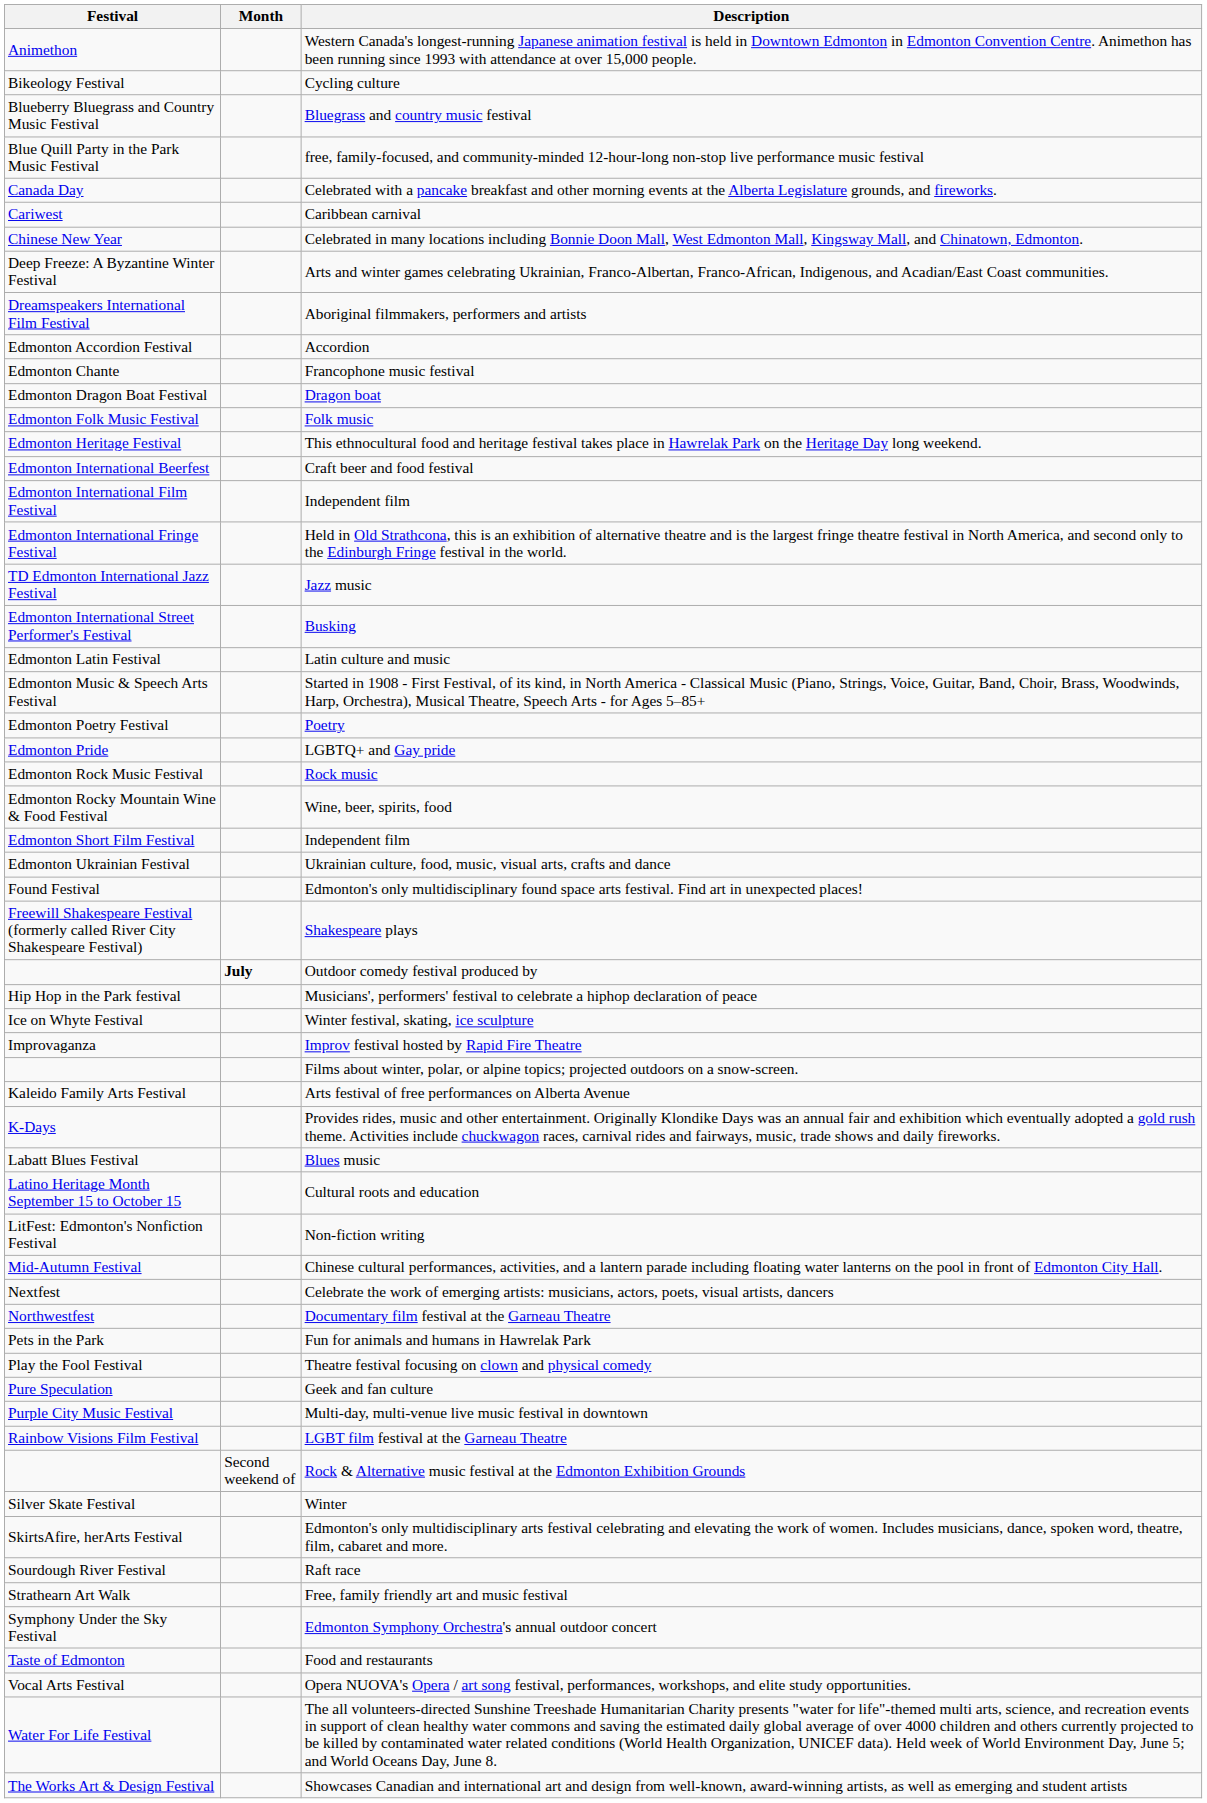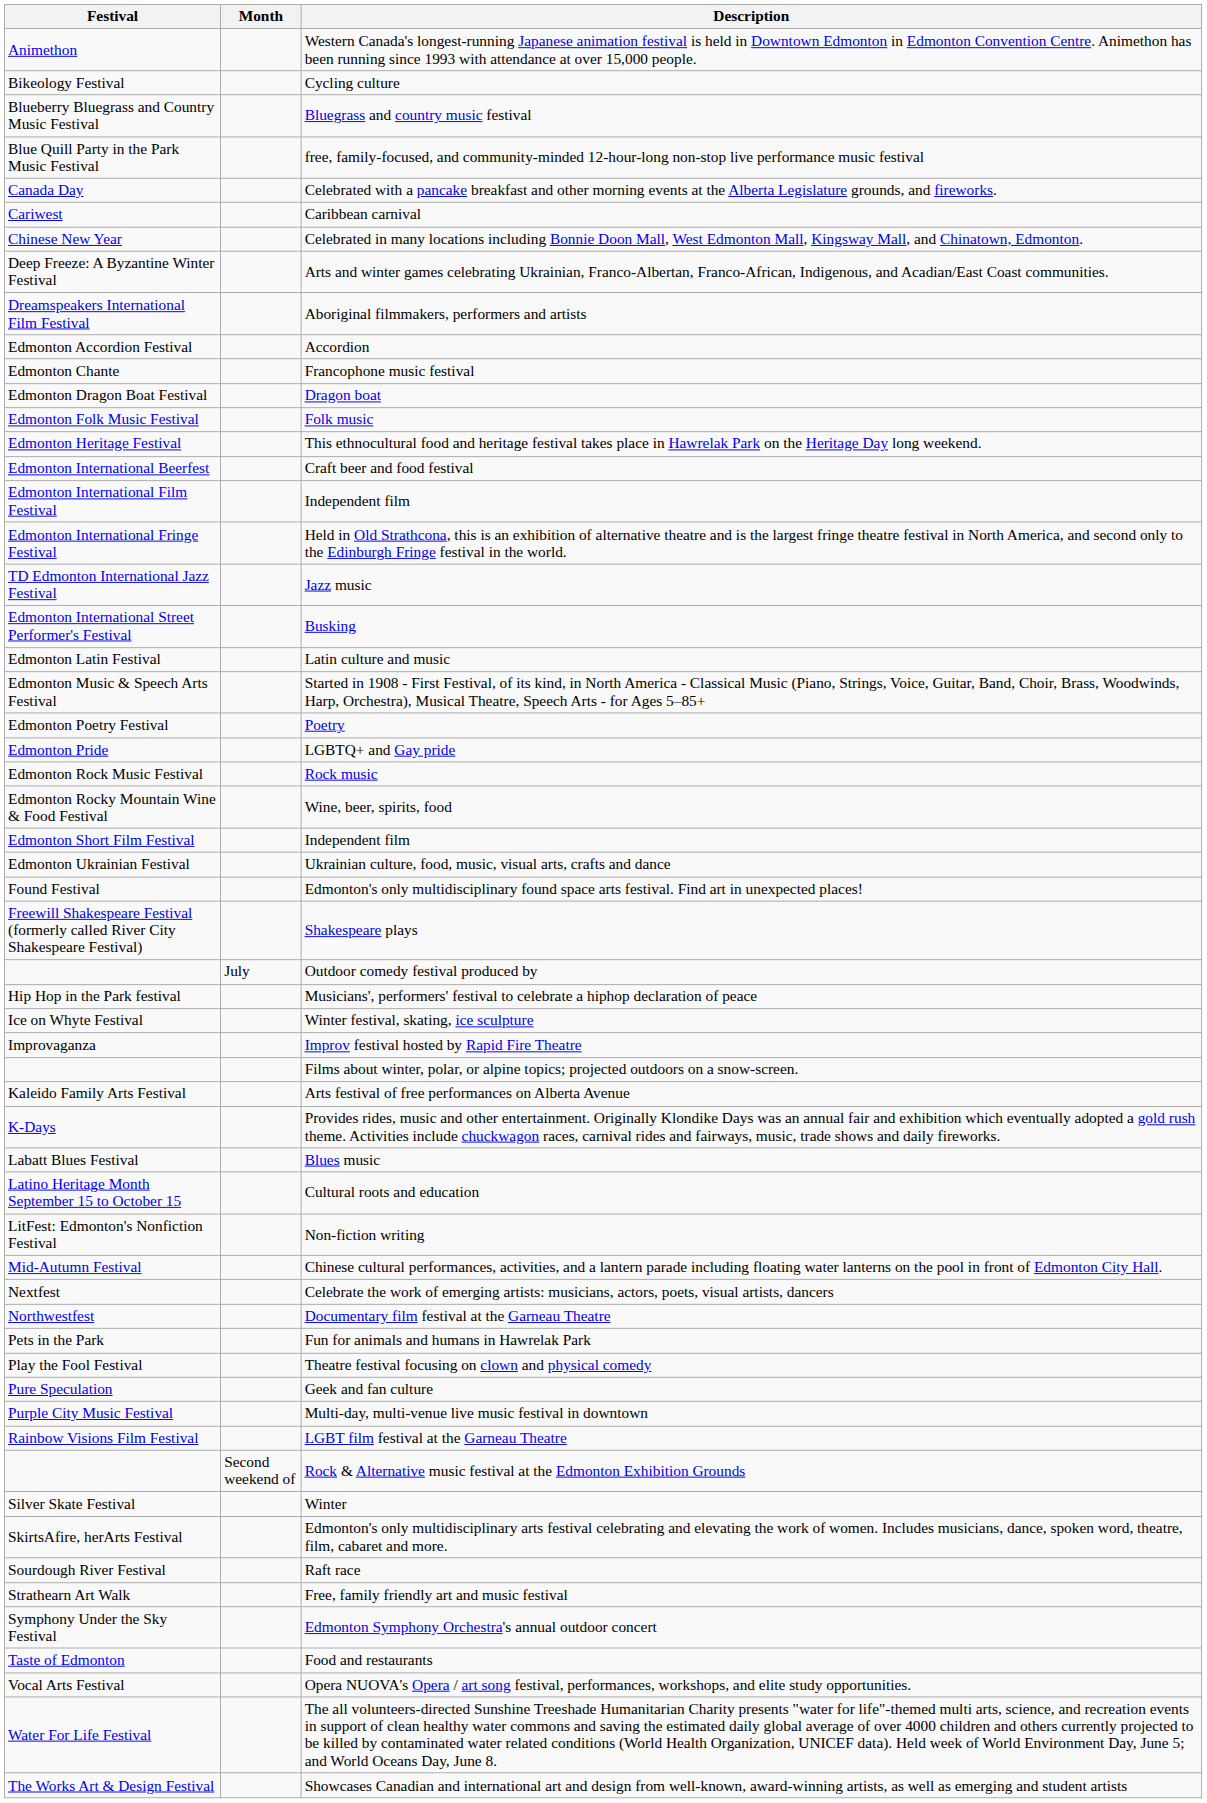(238, 972) bold -> (237, 972) normal
